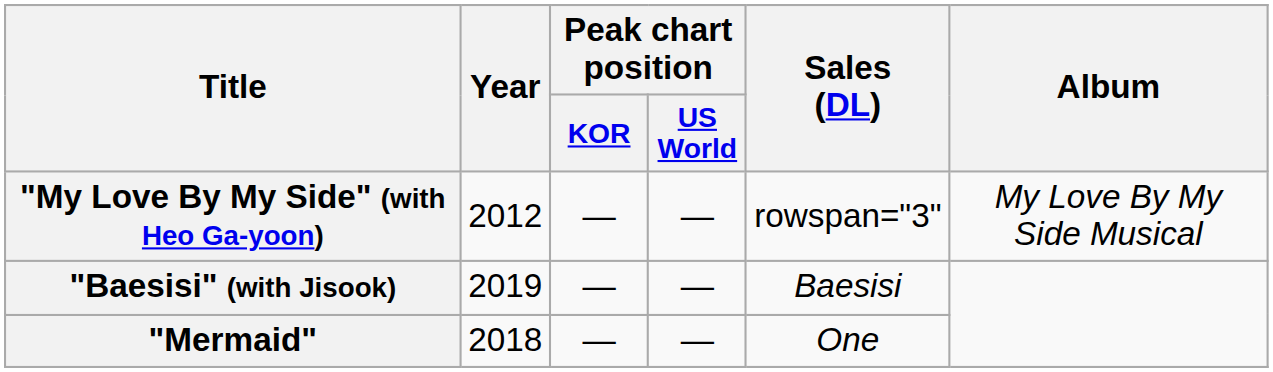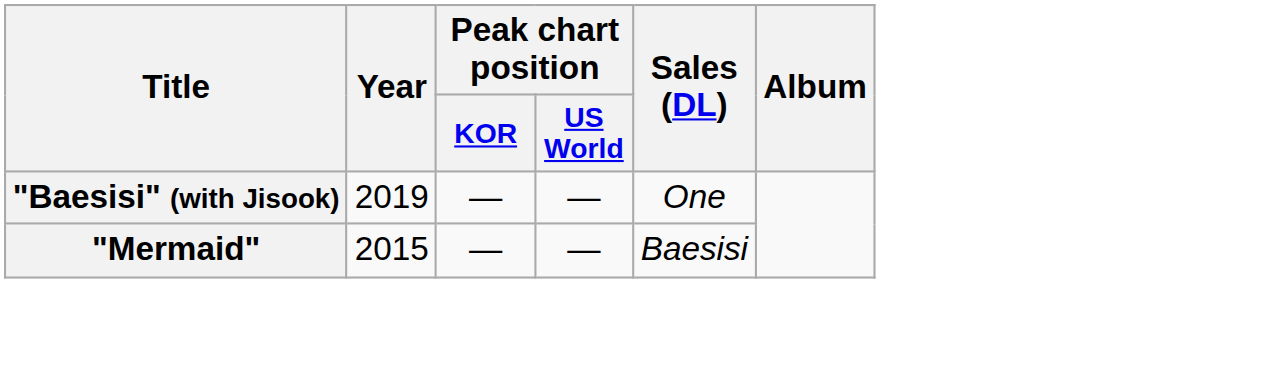- row: (233, 215)
(848, 287) Baesisi -> (694, 196) One
(505, 339) 2018 -> (392, 249) 2015
(848, 339) One -> (694, 249) Baesisi
